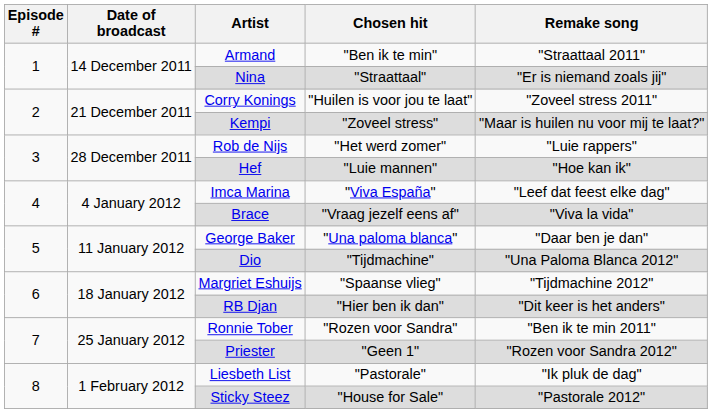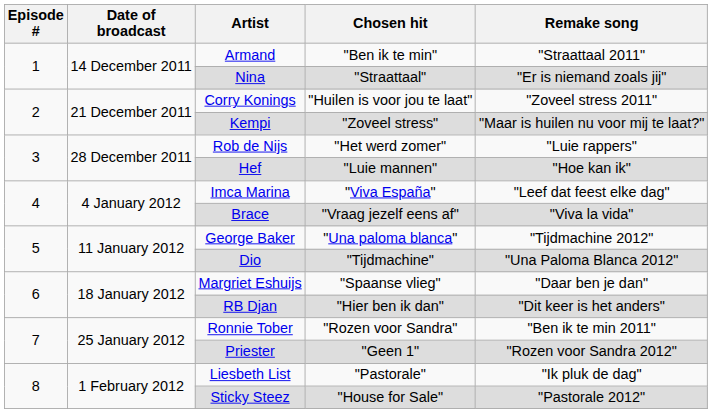(592, 237) "Daar ben je dan" -> (592, 237) "Tijdmachine 2012"
(592, 283) "Tijdmachine 2012" -> (592, 283) "Daar ben je dan"
